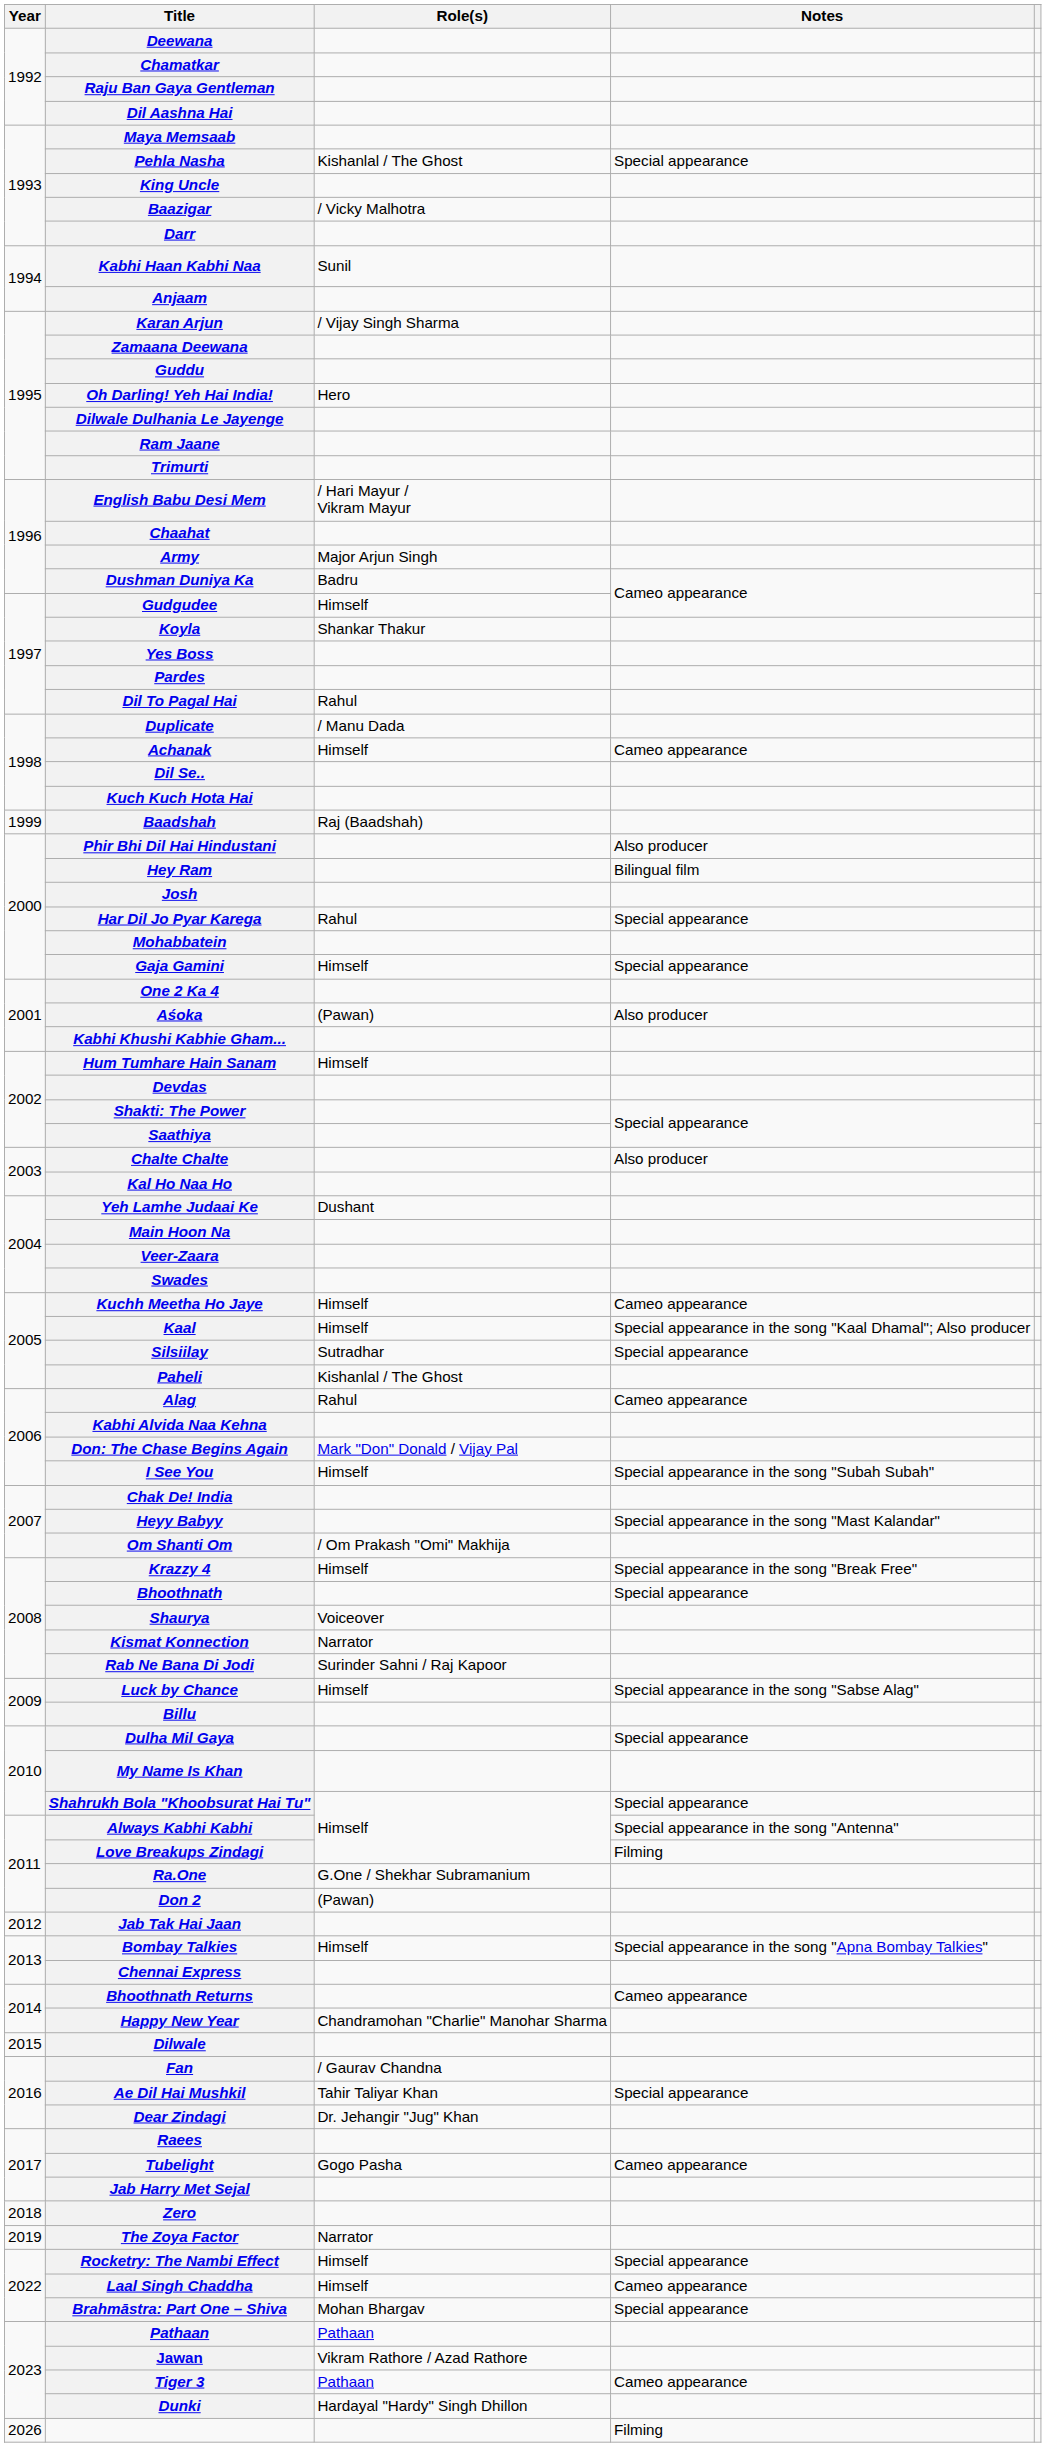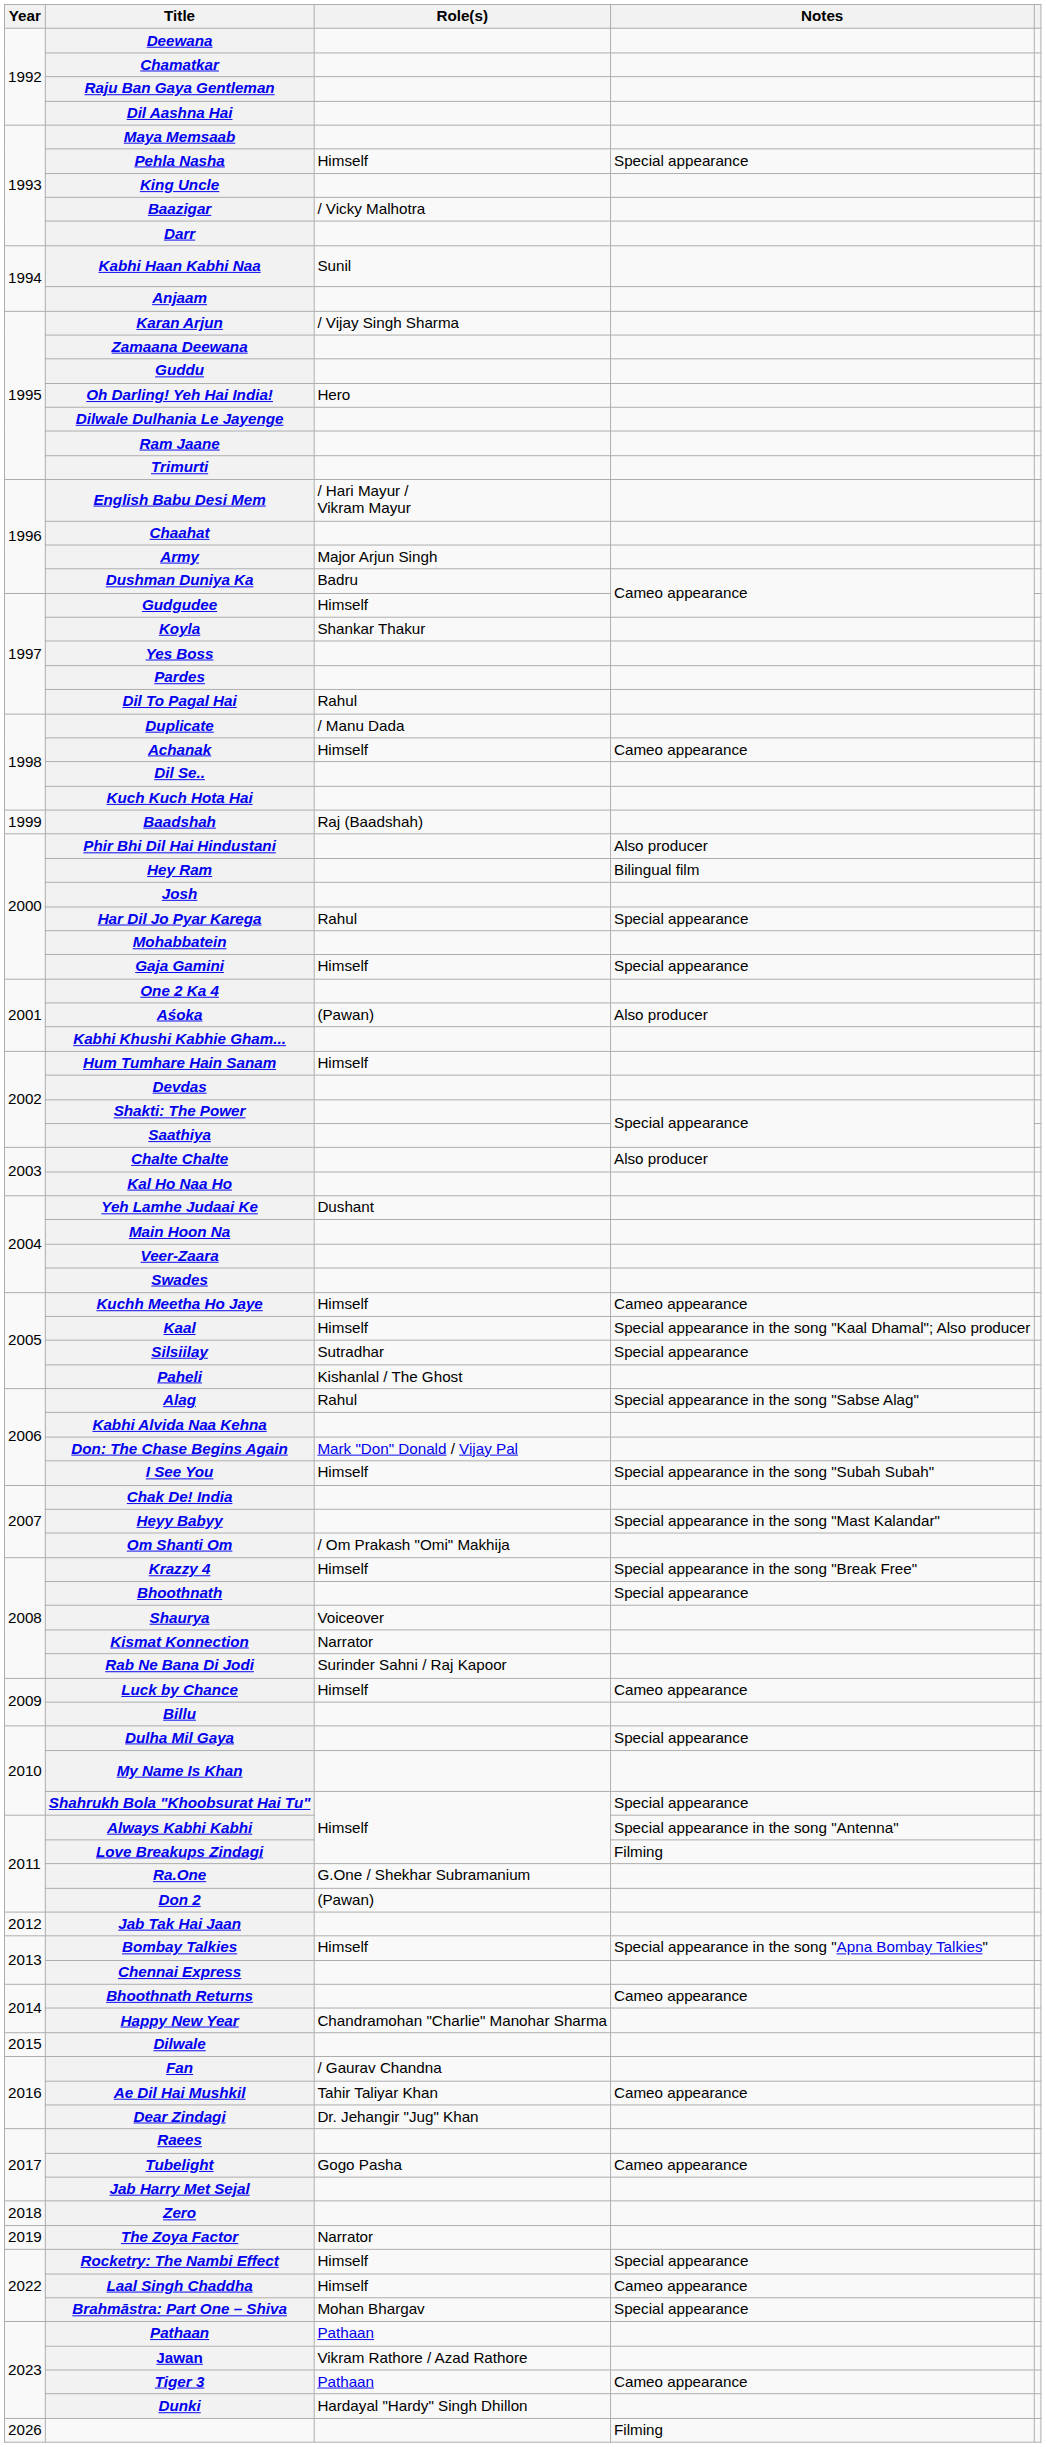(390, 161) Kishanlal / The Ghost -> (343, 161) Himself
(681, 1400) Cameo appearance -> (766, 1400) Special appearance in the song "Sabse Alag"
(766, 1689) Special appearance in the song "Sabse Alag" -> (681, 1689) Cameo appearance
(681, 2092) Special appearance -> (681, 2092) Cameo appearance
